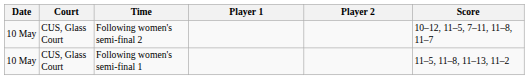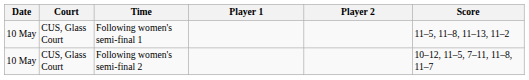rows swapped: (134, 61) <-> (134, 34)
